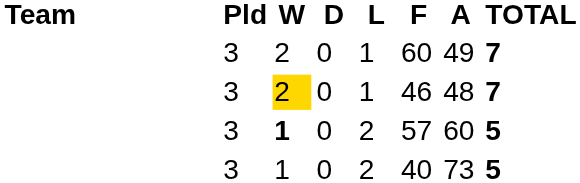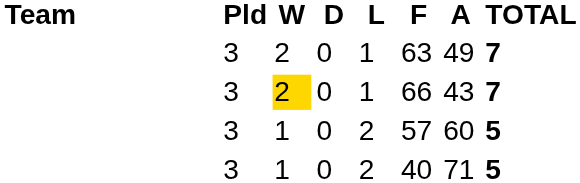(417, 53) 60 -> (417, 53) 63
(417, 91) 46 -> (417, 91) 66
(459, 91) 48 -> (459, 91) 43
(282, 130) bold -> (282, 130) normal
(459, 169) 73 -> (459, 169) 71
